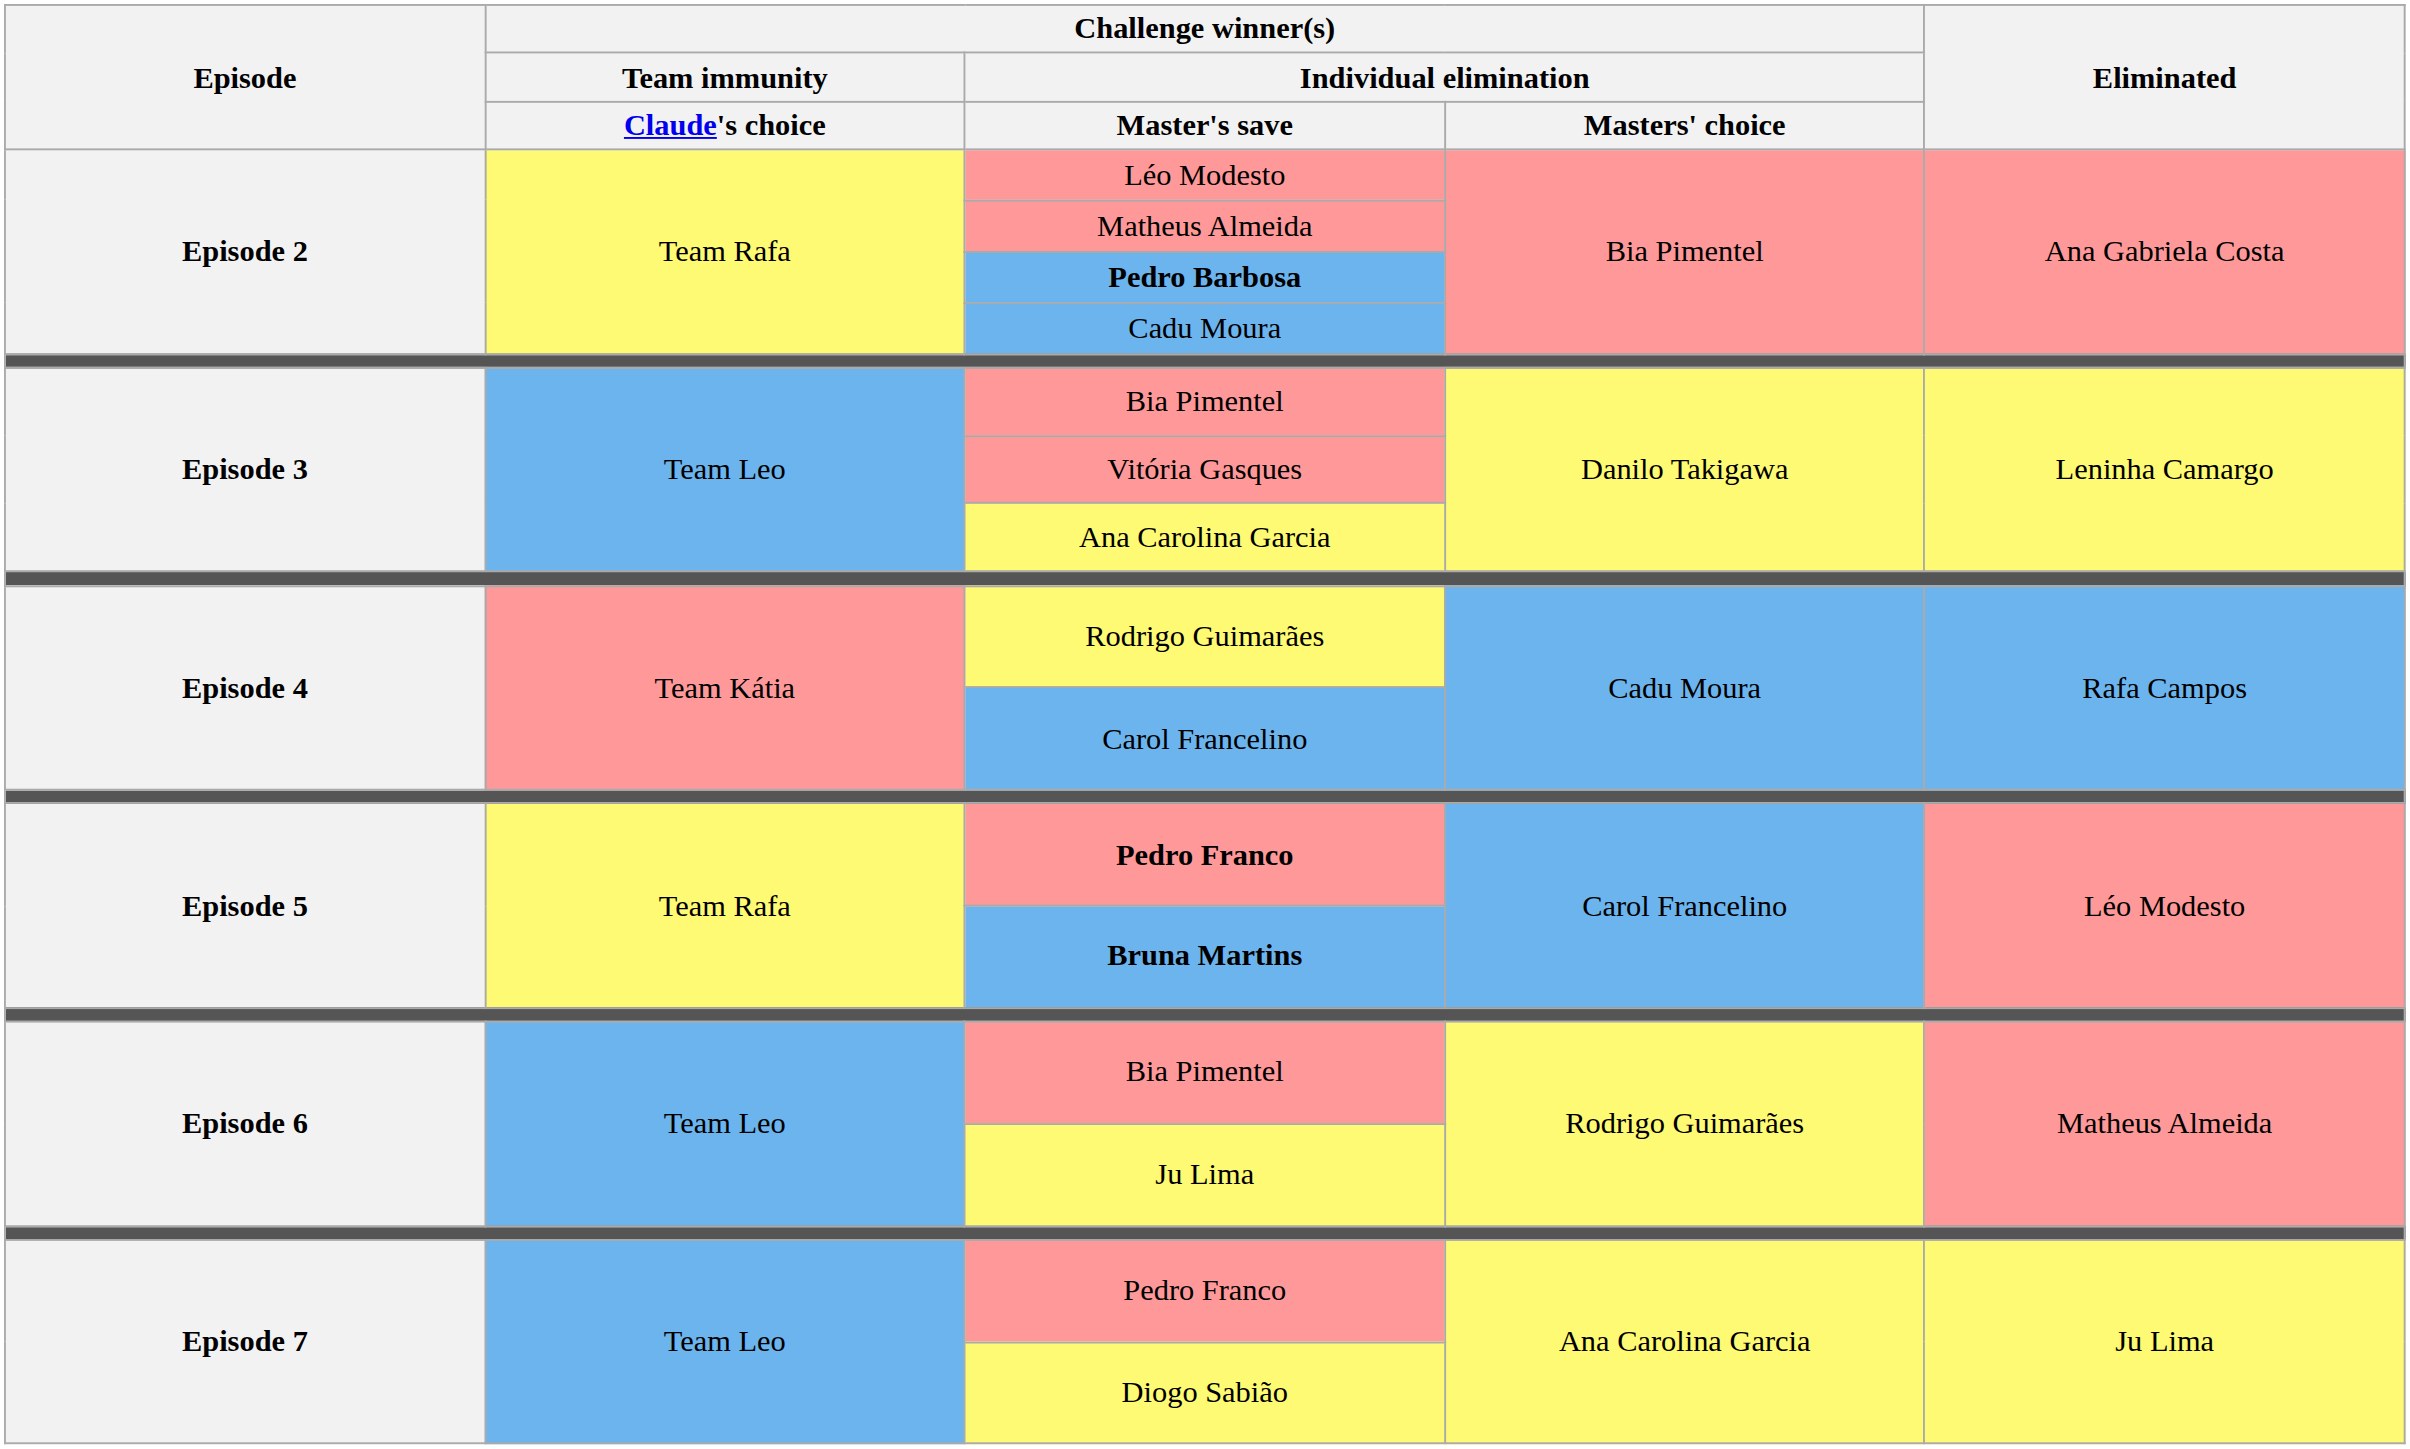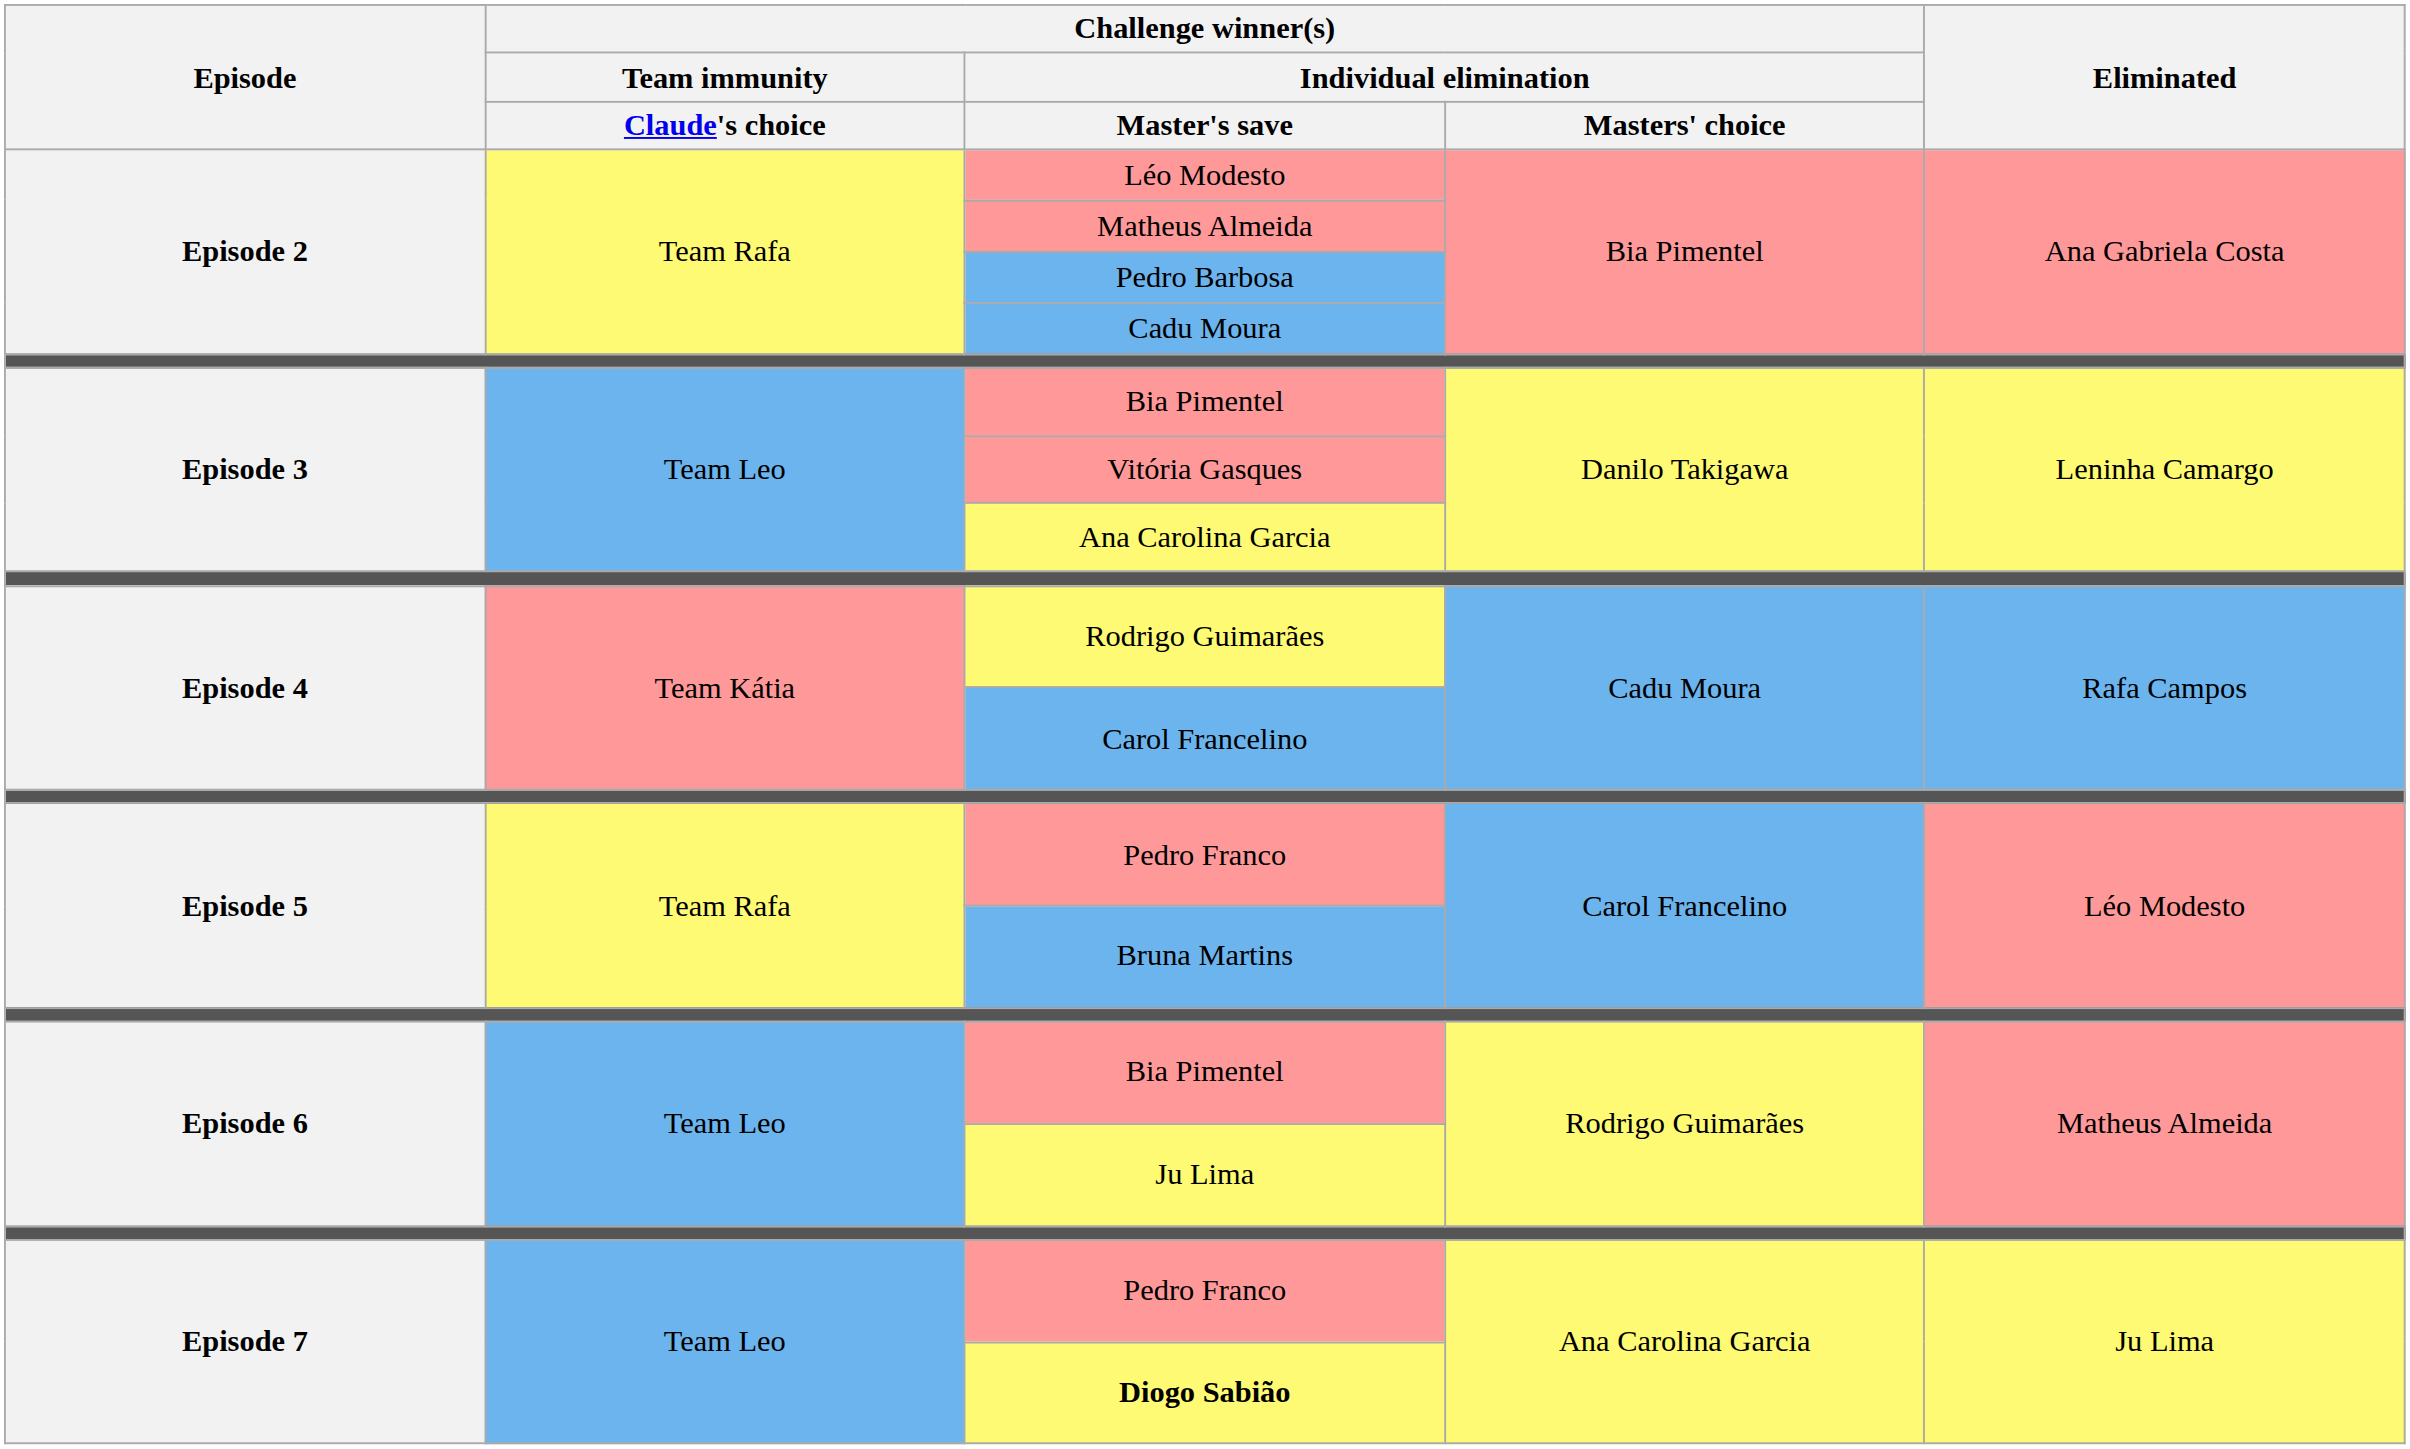(1205, 276) bold -> (1205, 276) normal
(1205, 854) bold -> (1205, 854) normal
(1205, 956) bold -> (1205, 956) normal
(1205, 1392) normal -> (1205, 1392) bold
